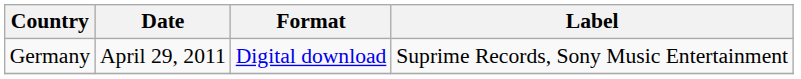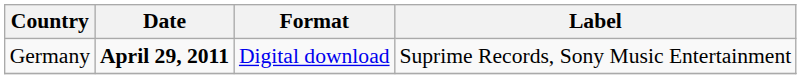(163, 55) normal -> (164, 55) bold
